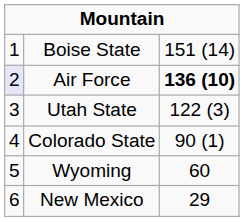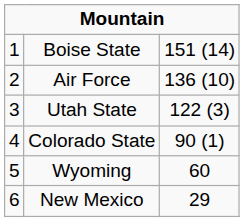(14, 80) lavender background -> (14, 80) no background
(200, 80) bold -> (200, 80) normal
